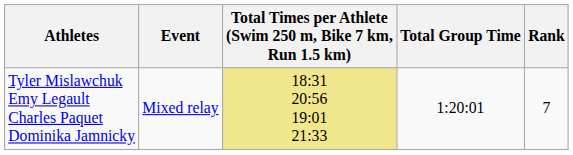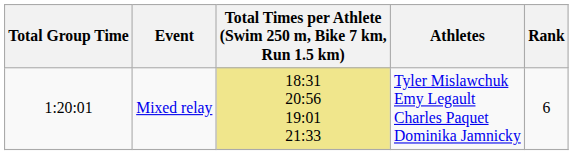columns swapped: (72, 36) <-> (460, 36)
(546, 108) 7 -> (546, 108) 6
